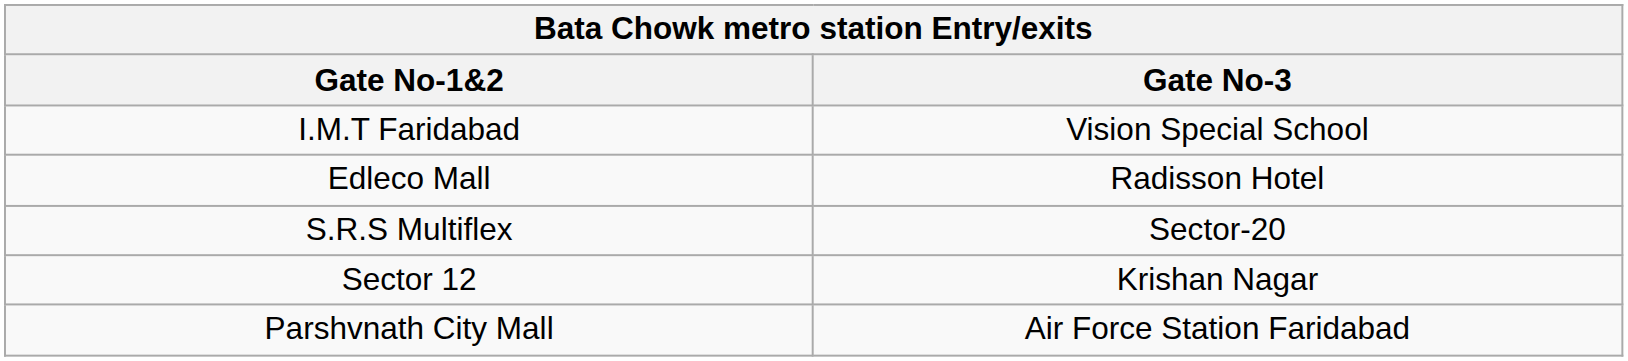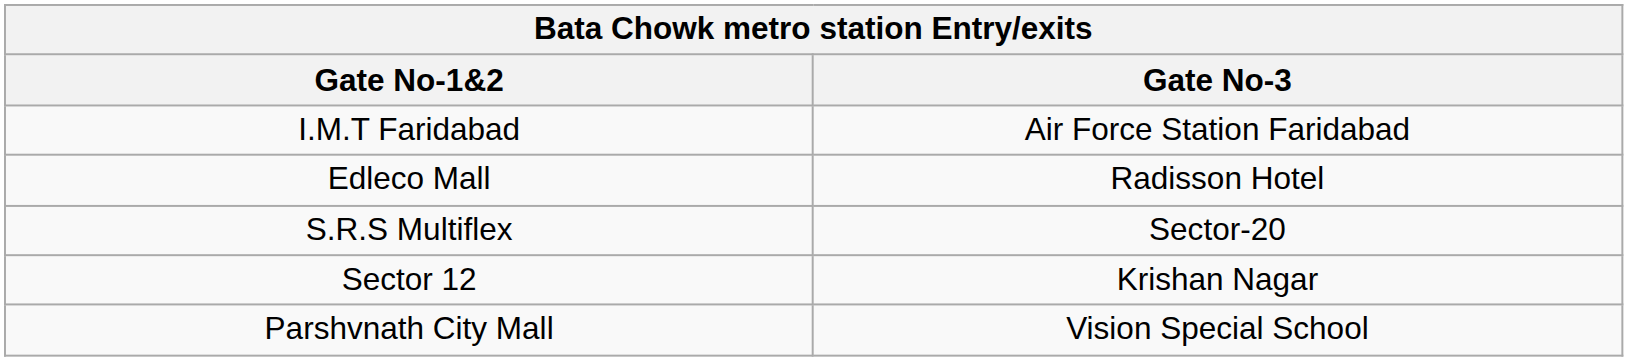(1217, 129) Vision Special School -> (1217, 129) Air Force Station Faridabad
(1217, 329) Air Force Station Faridabad -> (1217, 329) Vision Special School
